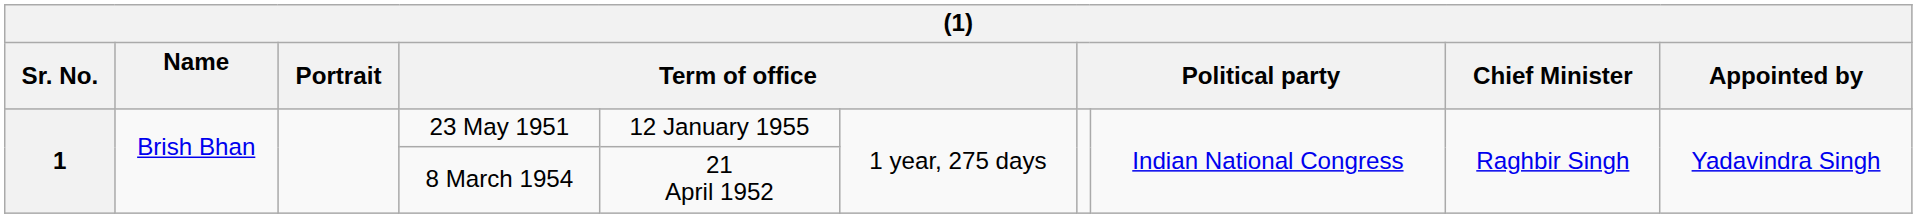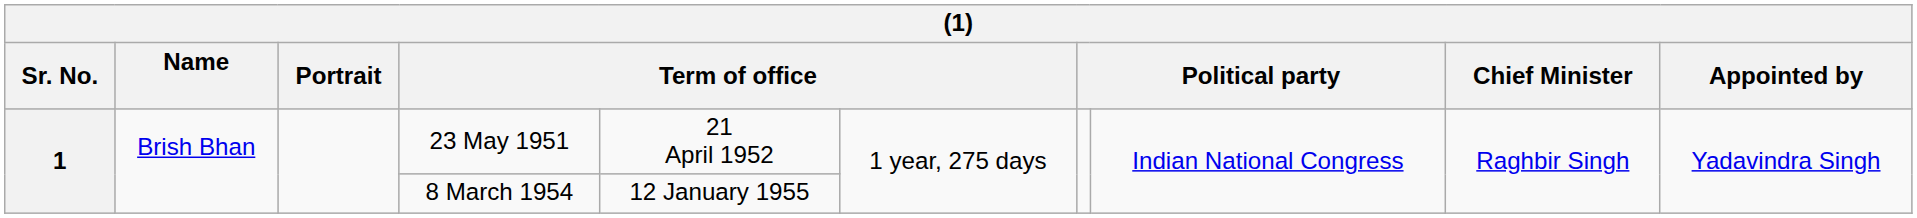(719, 127) 12 January 1955 -> (719, 141) 21 April 1952
(719, 179) 21 April 1952 -> (719, 192) 12 January 1955
